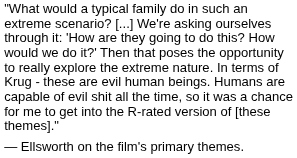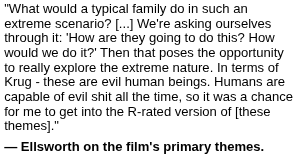(124, 146) normal -> (134, 146) bold
